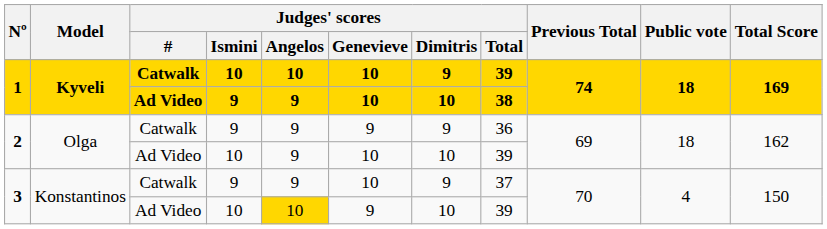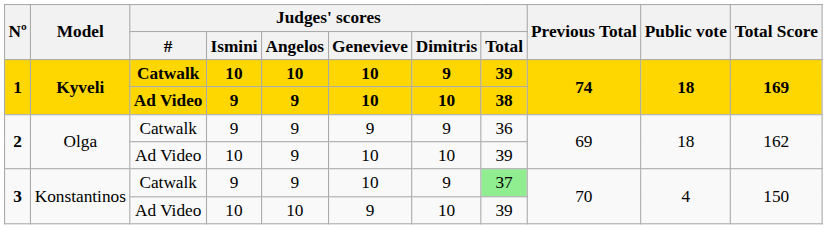(504, 182) no background -> (504, 182) lightgreen background
(295, 210) gold background -> (295, 210) no background
